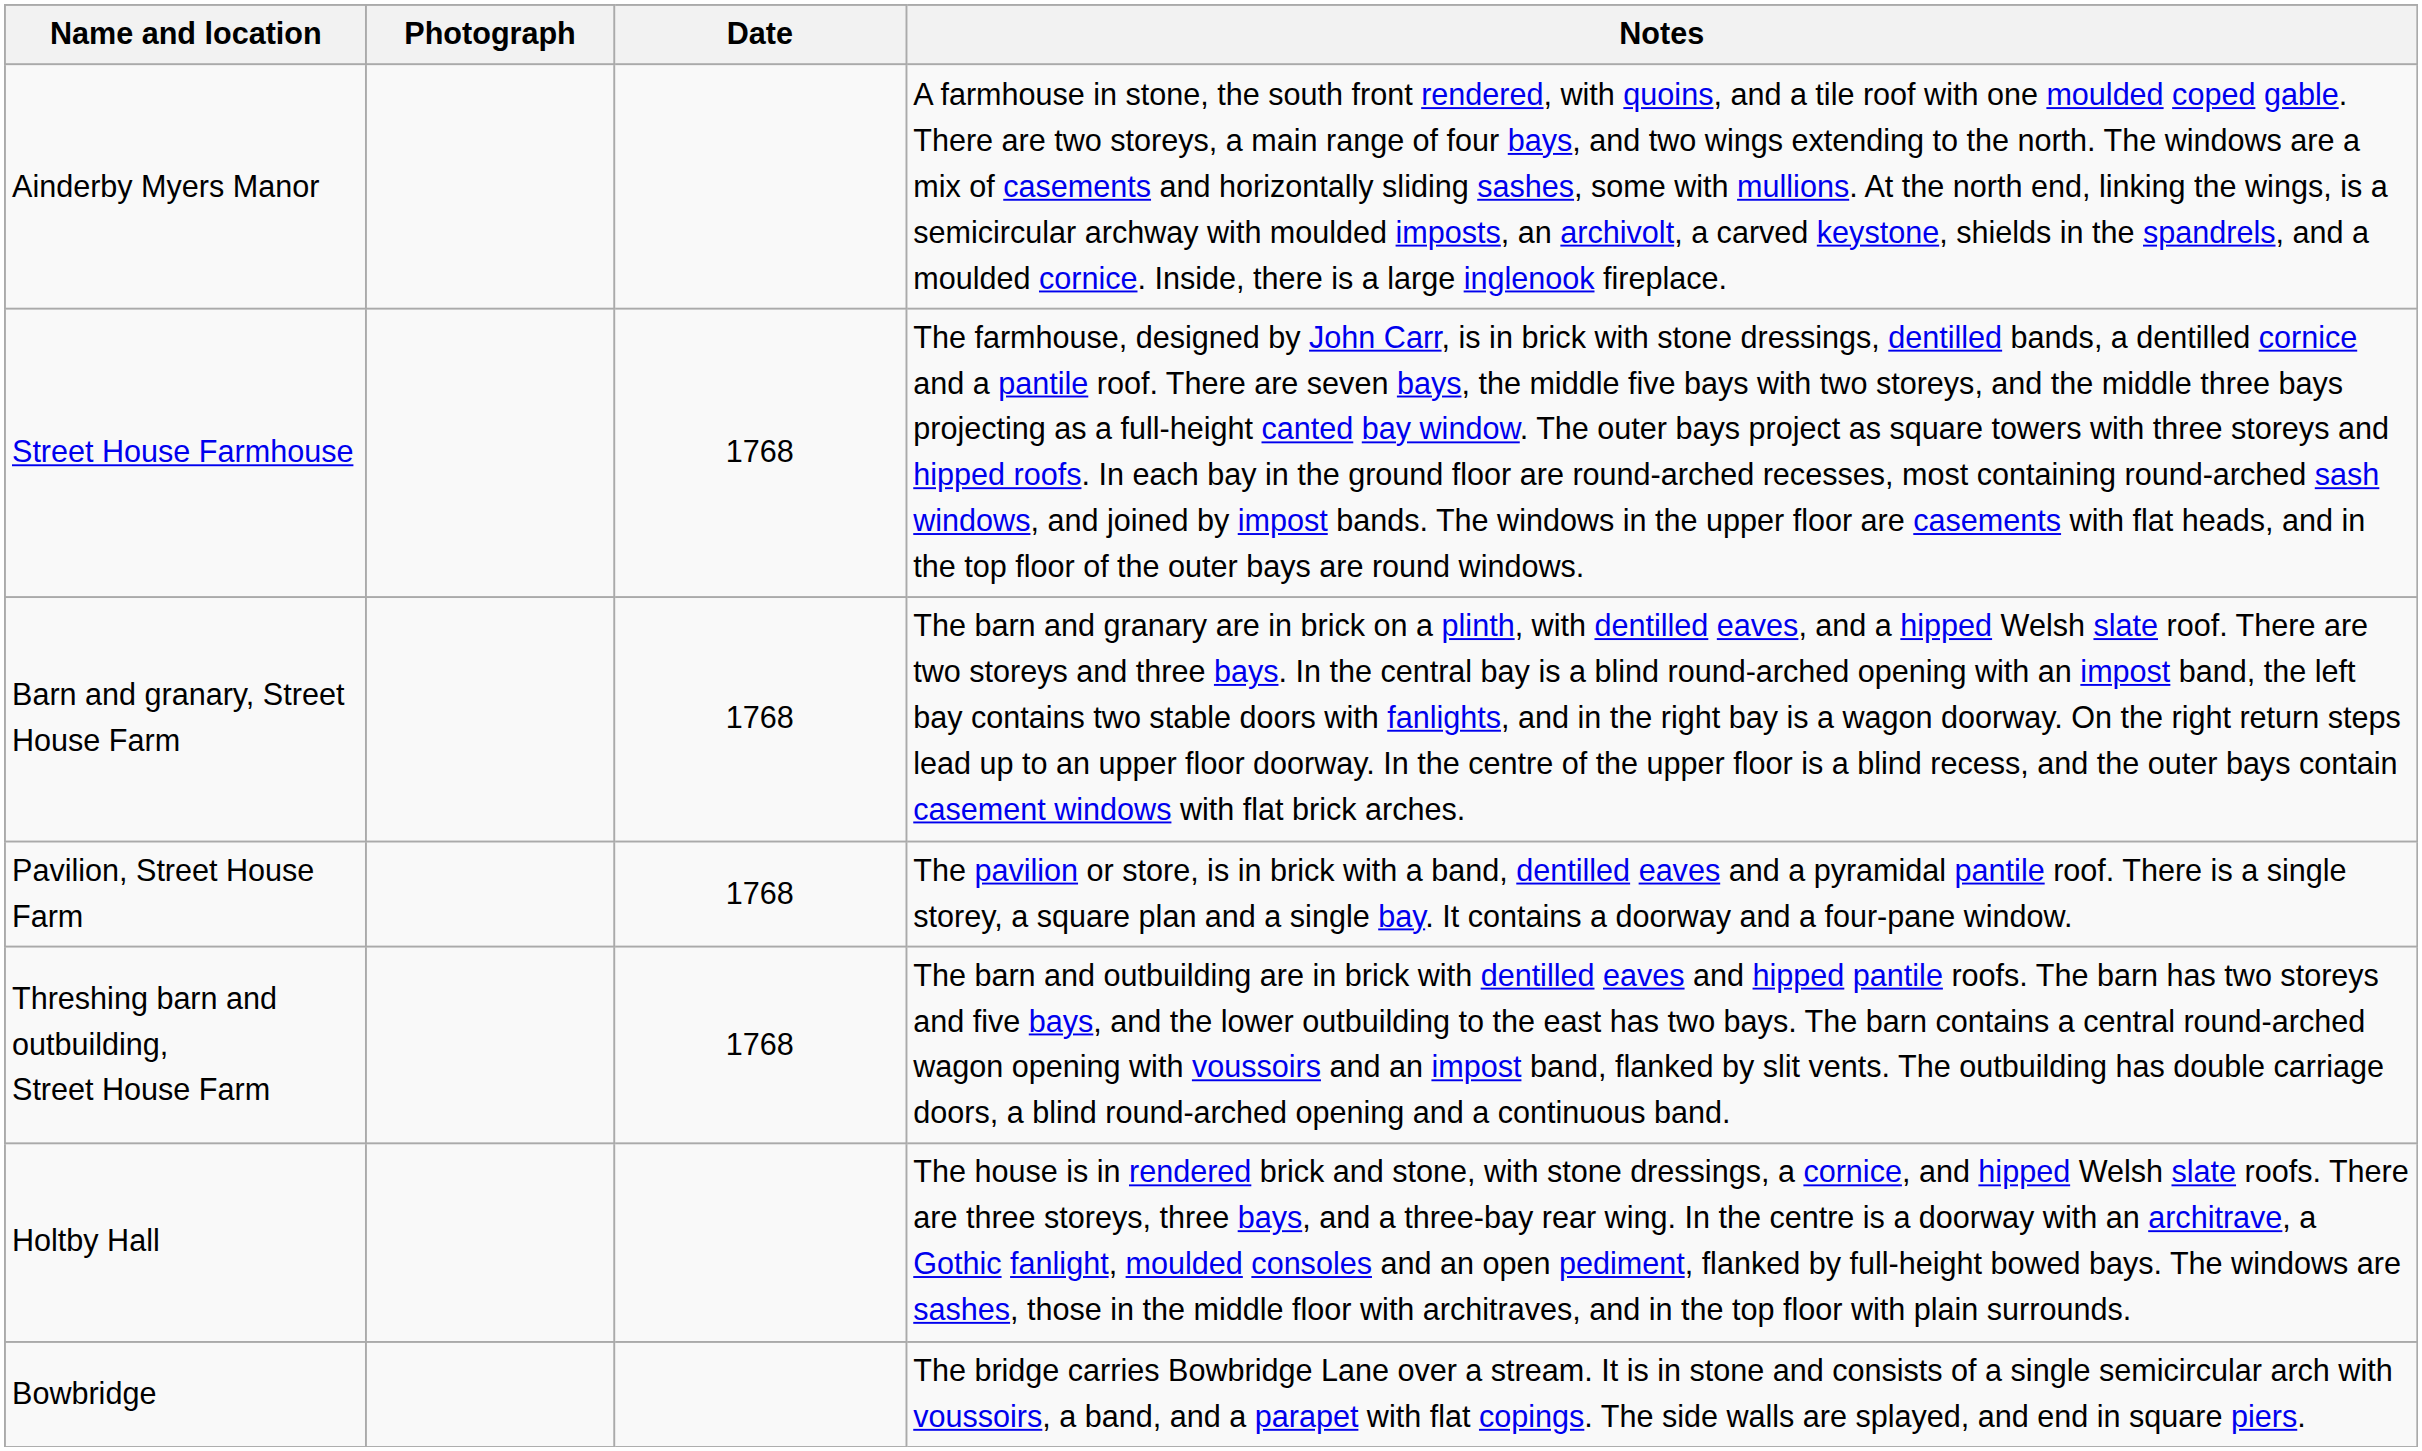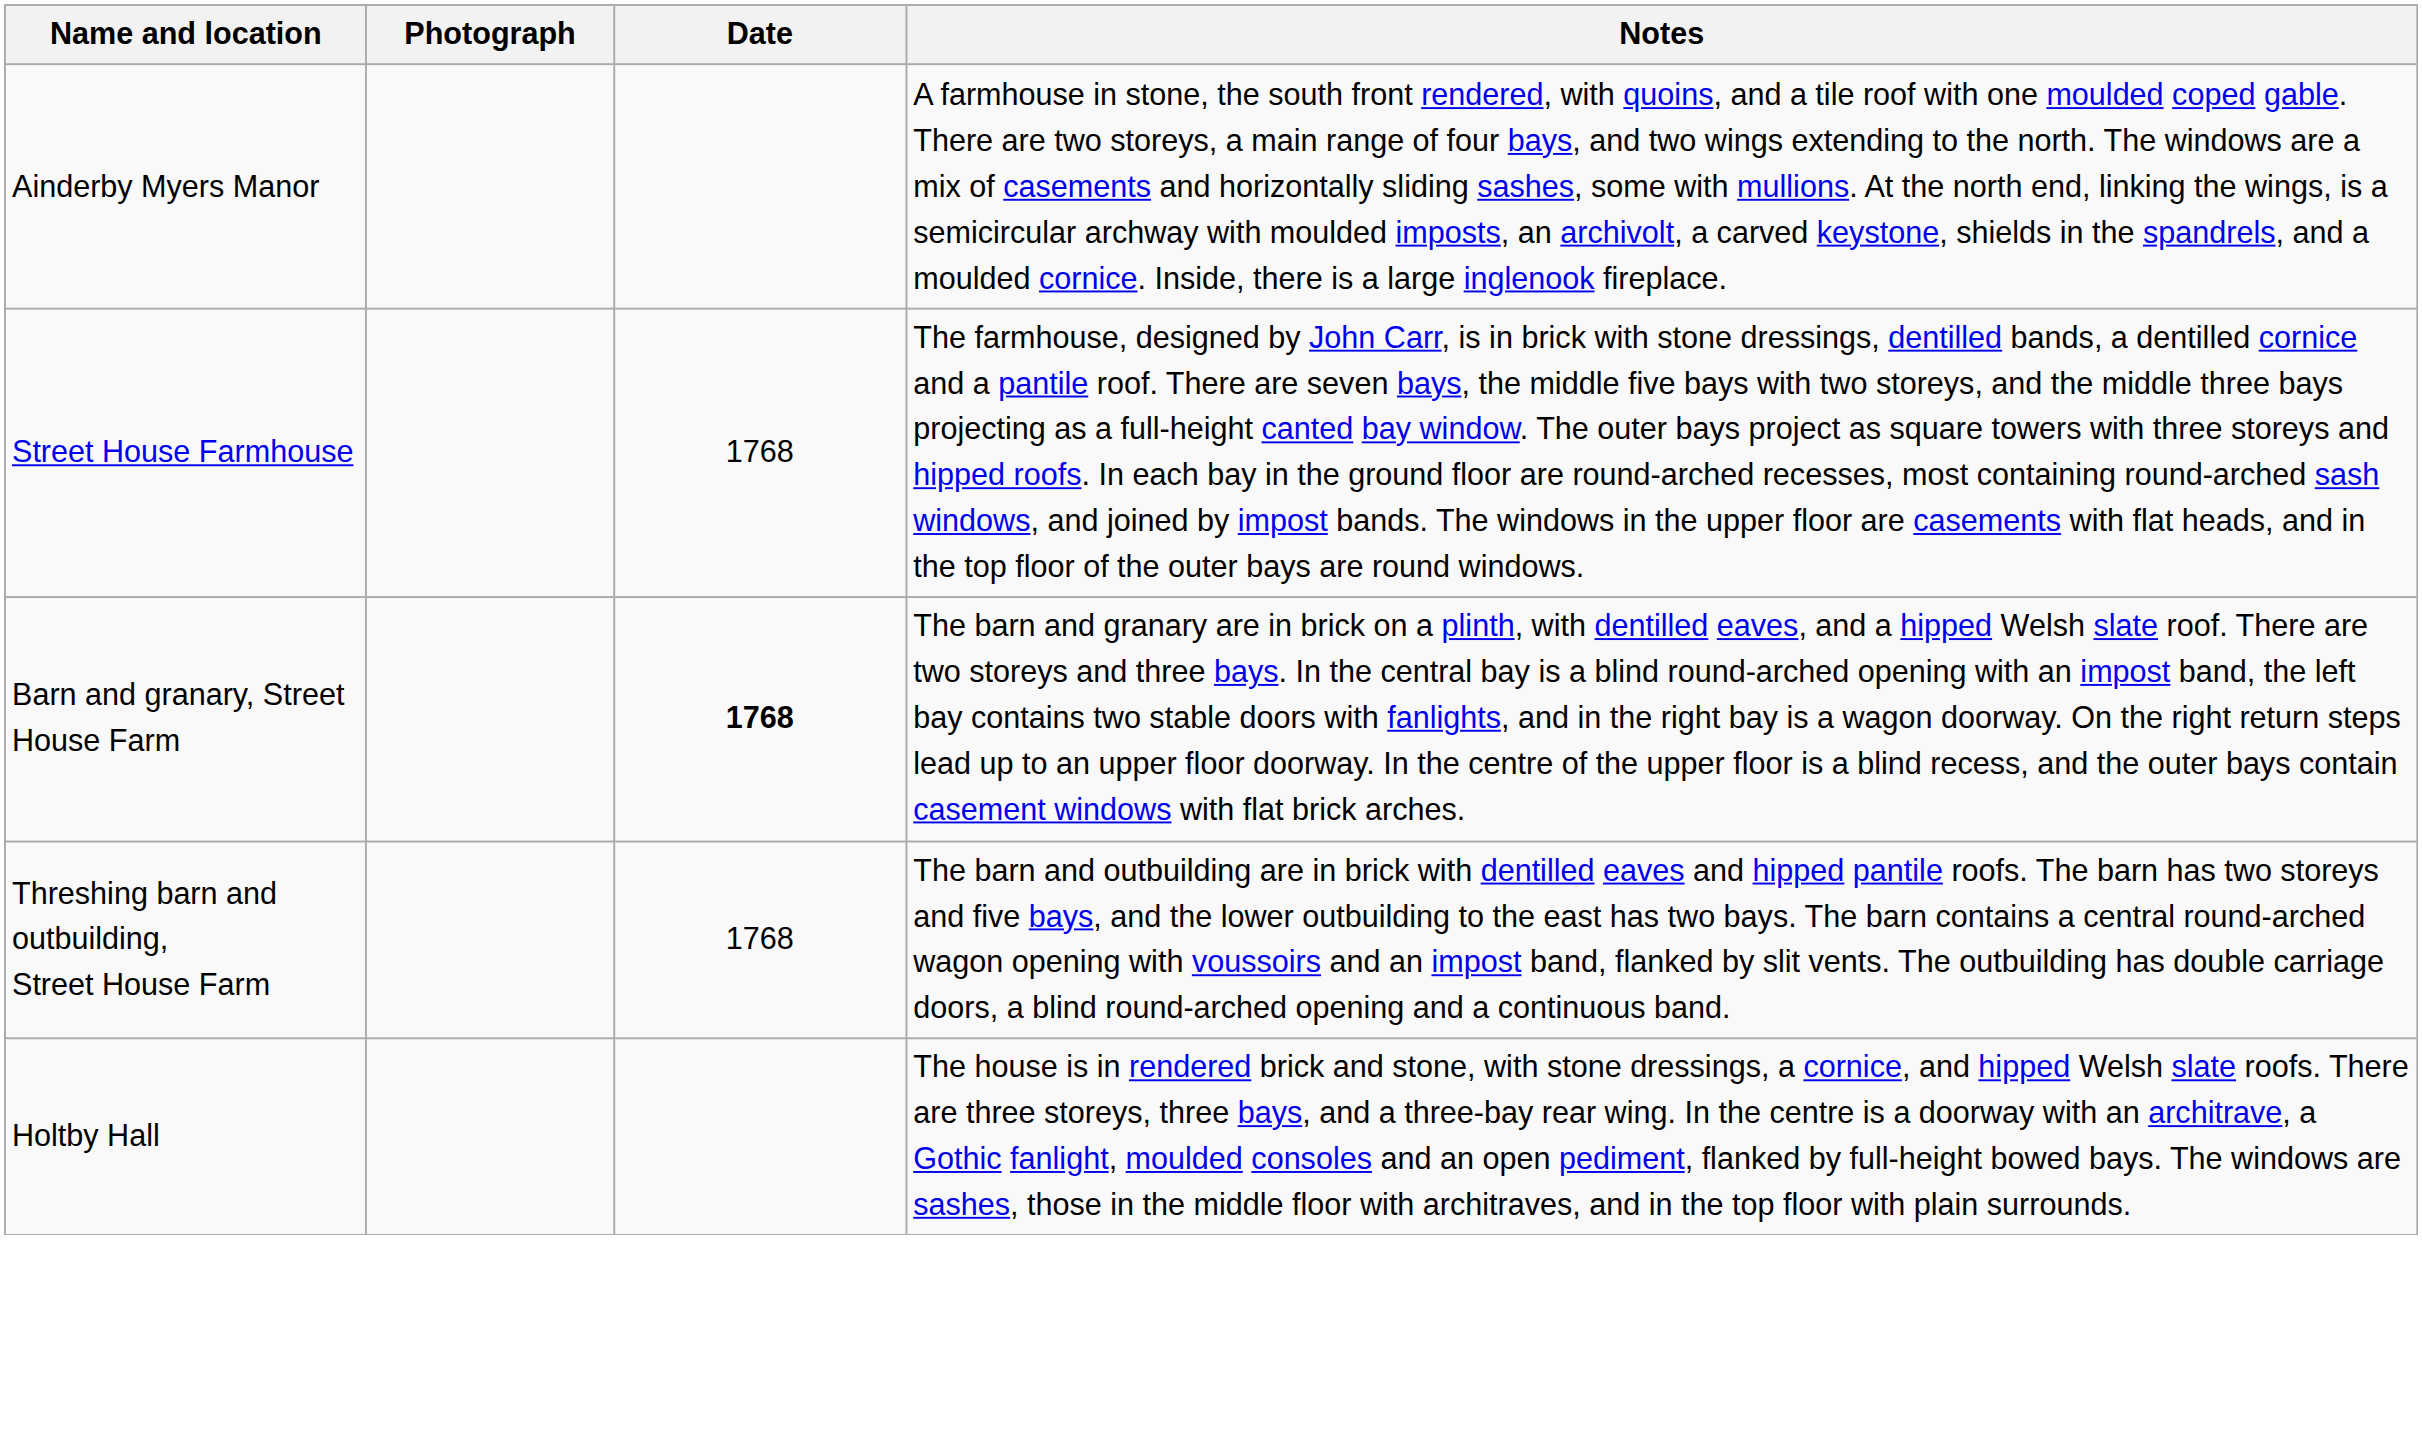(760, 718) normal -> (760, 718) bold
- row: (163, 893)
- row: (84, 1393)
